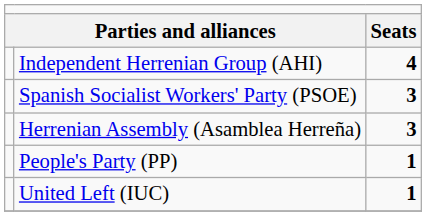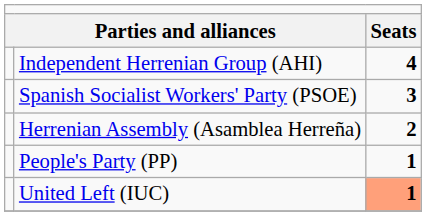(411, 128) 3 -> (411, 128) 2
(411, 194) no background -> (411, 194) lightsalmon background
